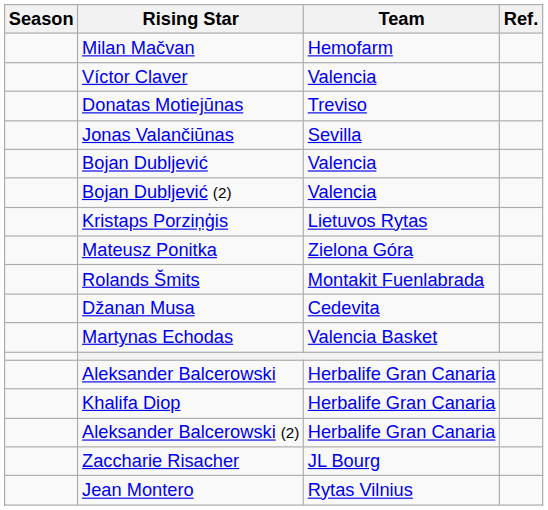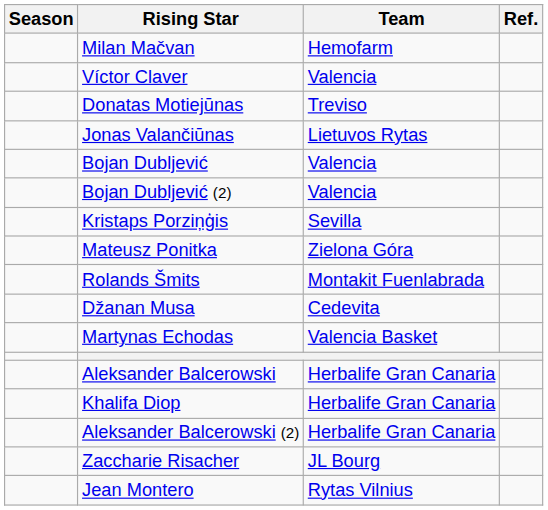(335, 134) Sevilla -> (368, 134) Lietuvos Rytas
(368, 221) Lietuvos Rytas -> (335, 221) Sevilla
